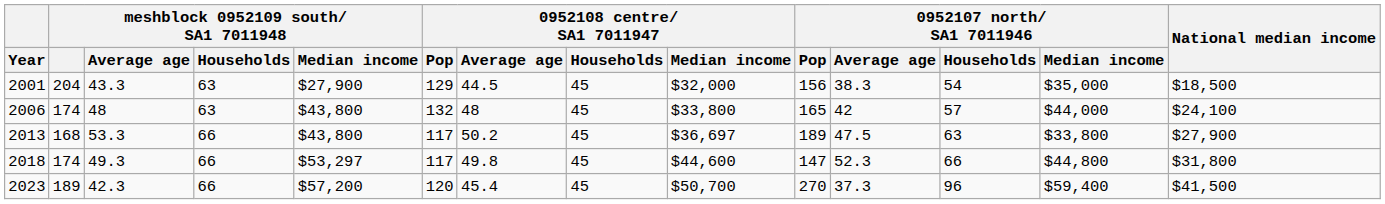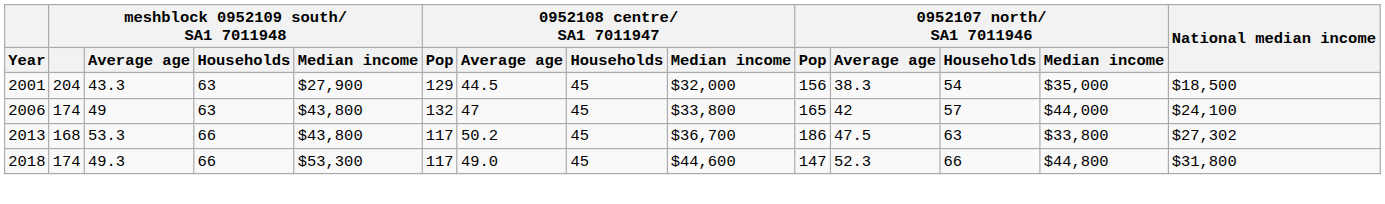(97, 111) 48 -> (97, 111) 49
(470, 111) 48 -> (470, 111) 47
(703, 136) $36,697 -> (703, 136) $36,700
(813, 136) 189 -> (813, 136) 186
(1204, 136) $27,900 -> (1204, 136) $27,302
(330, 161) $53,297 -> (330, 161) $53,300
(480, 161) 49.8 -> (480, 161) 49.0
- row: (27, 186)
